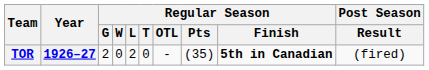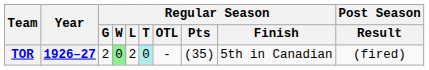(119, 55) no background -> (119, 55) lightgreen background
(146, 55) no background -> (146, 55) paleturquoise background
(276, 55) bold -> (276, 55) normal
